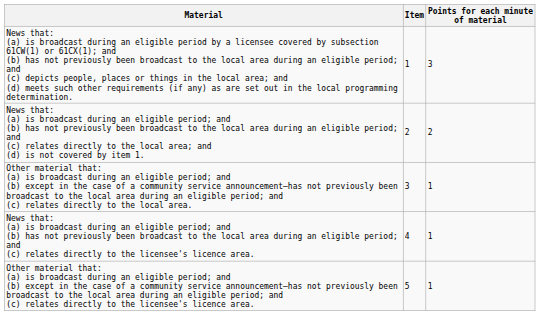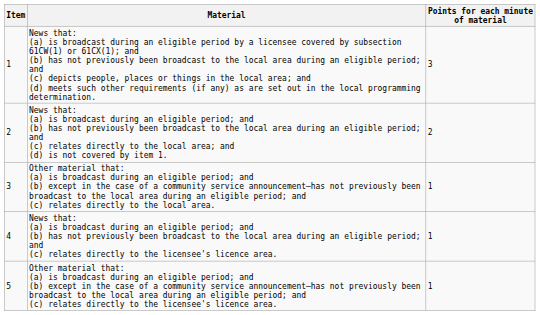columns swapped: (414, 15) <-> (204, 15)
